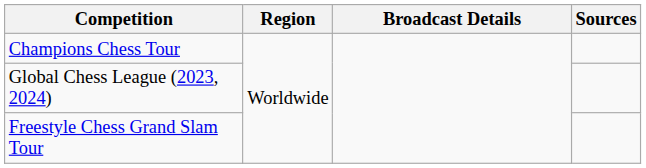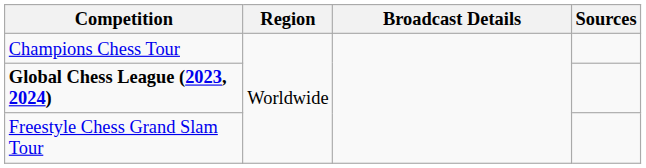(114, 87) normal -> (118, 87) bold
